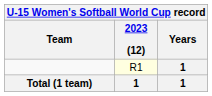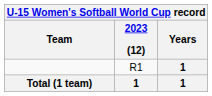(136, 67) lightyellow background -> (136, 67) no background
